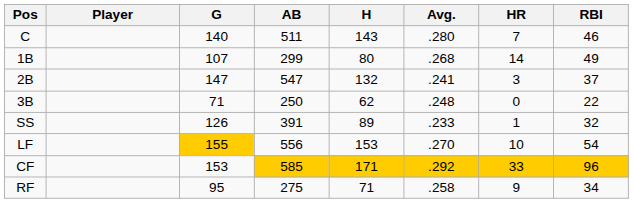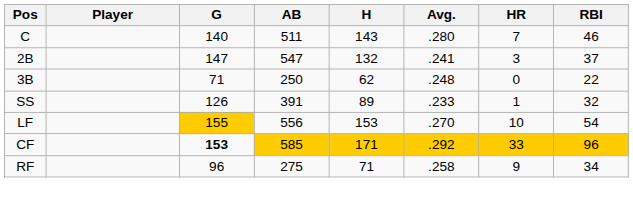- row: (25, 58)
(217, 166) normal -> (217, 144) bold
(217, 187) 95 -> (217, 166) 96
